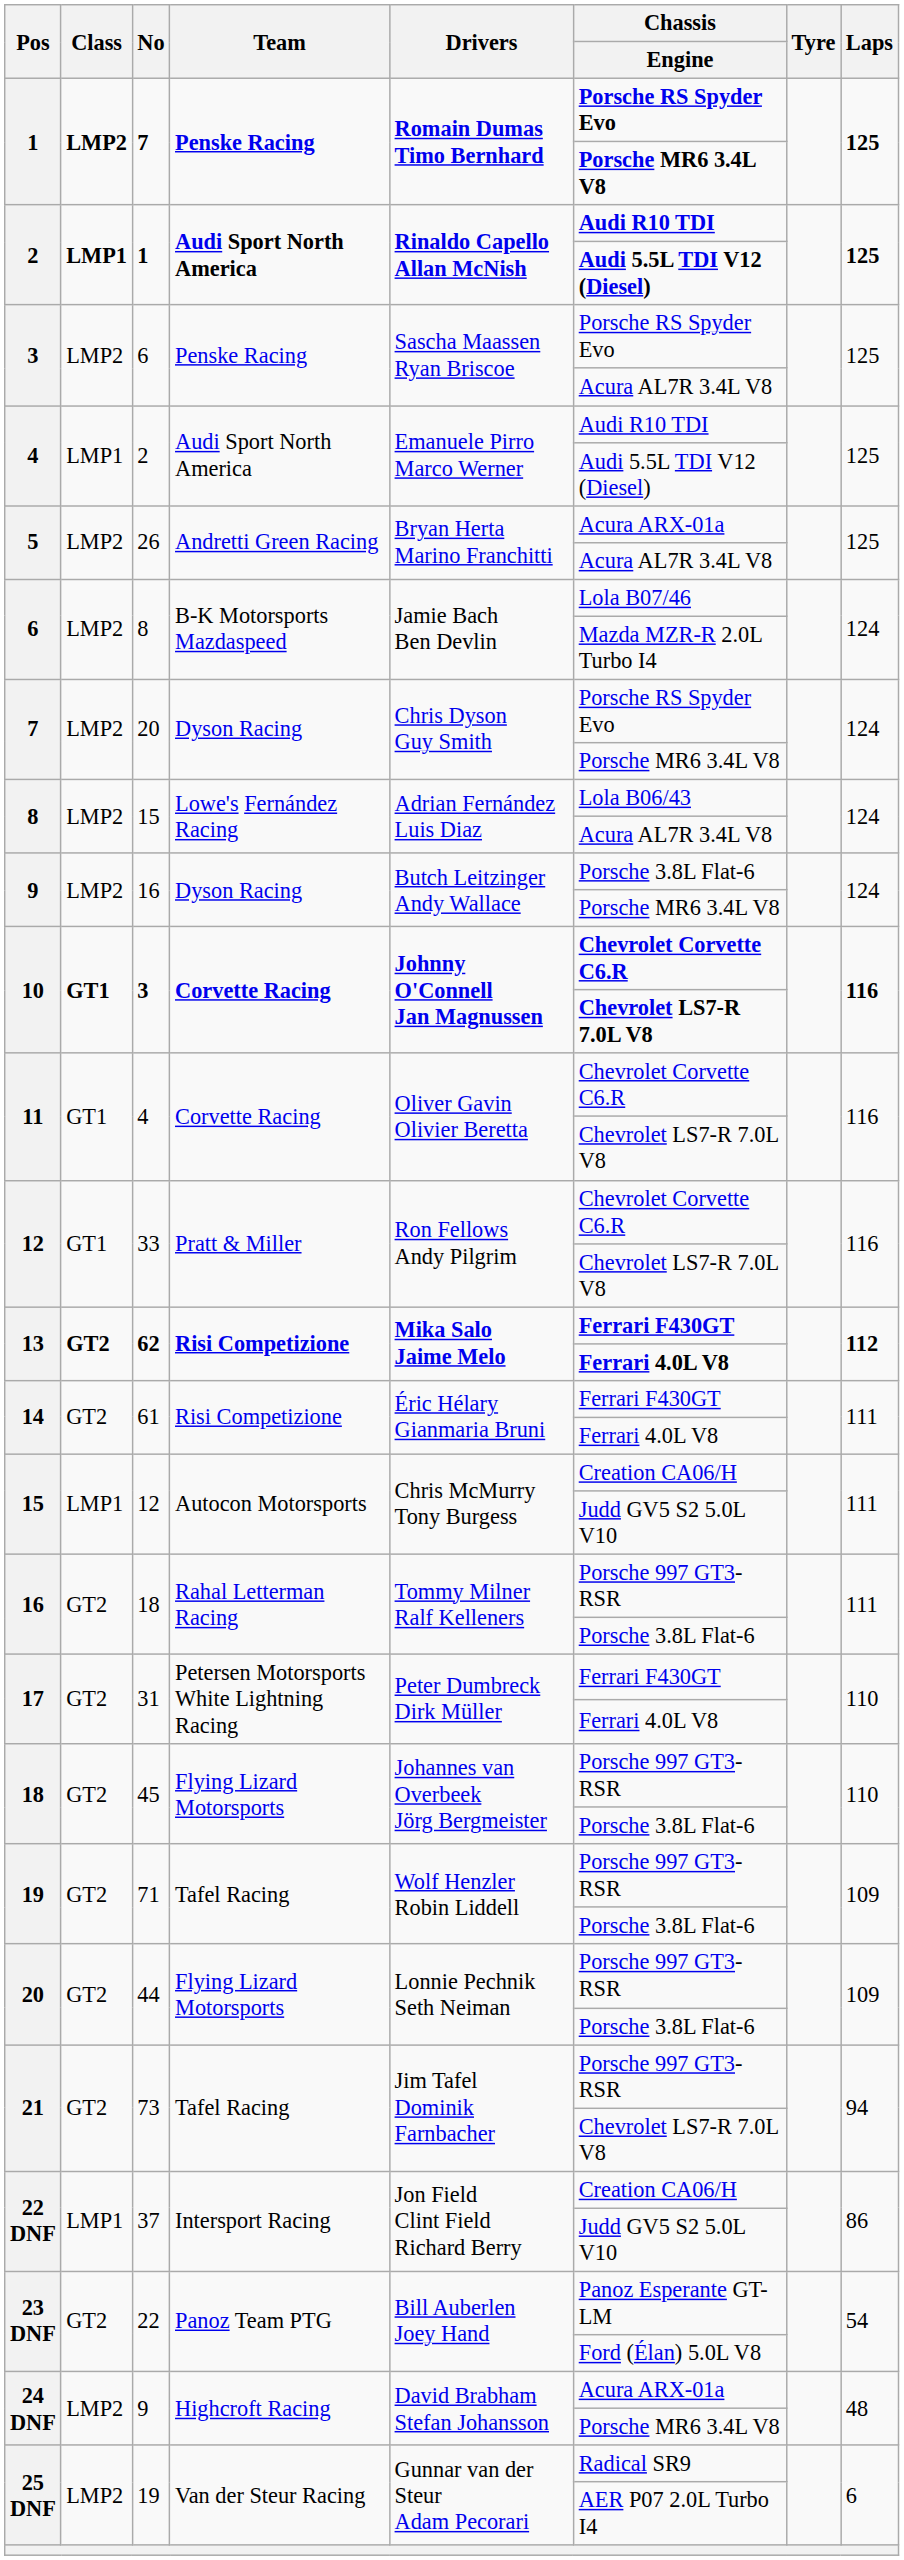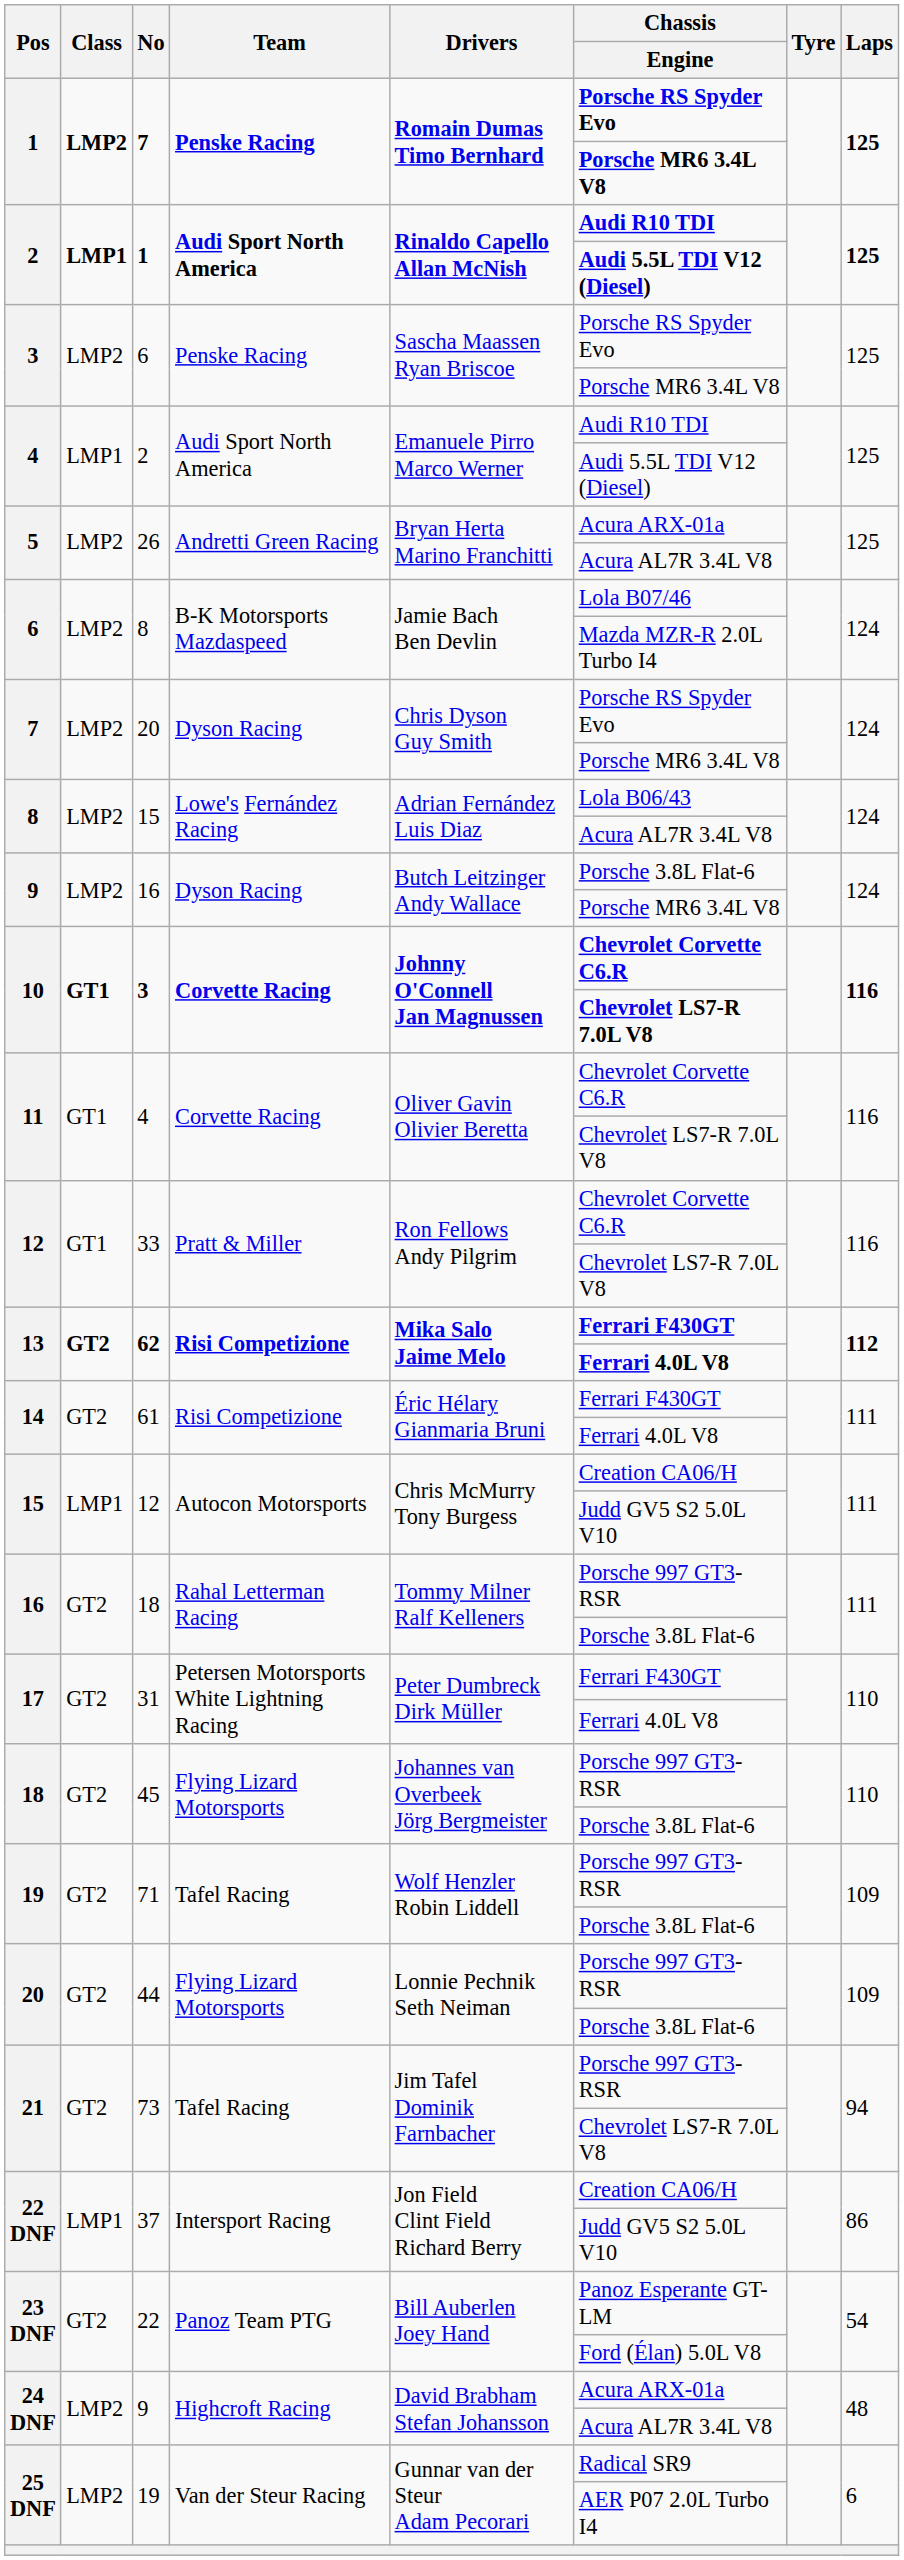(675, 386) Acura AL7R 3.4L V8 -> (679, 386) Porsche MR6 3.4L V8
(679, 2426) Porsche MR6 3.4L V8 -> (675, 2426) Acura AL7R 3.4L V8
